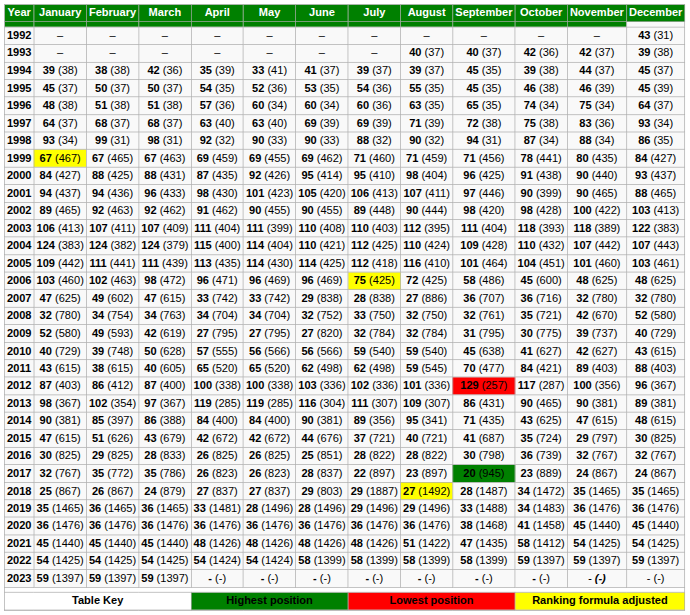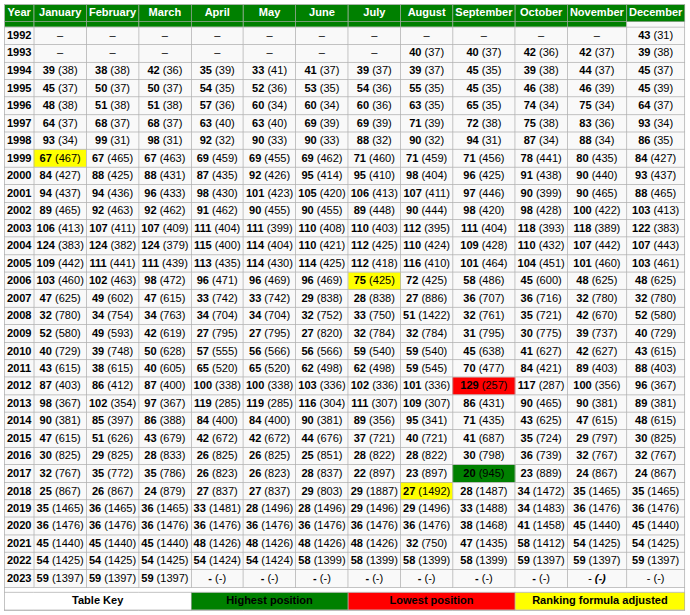(427, 315) 32 (750) -> (427, 315) 51 (1422)
(427, 543) 51 (1422) -> (427, 543) 32 (750)
